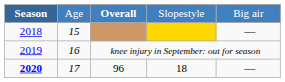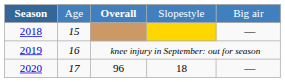(31, 68) bold -> (31, 68) normal
